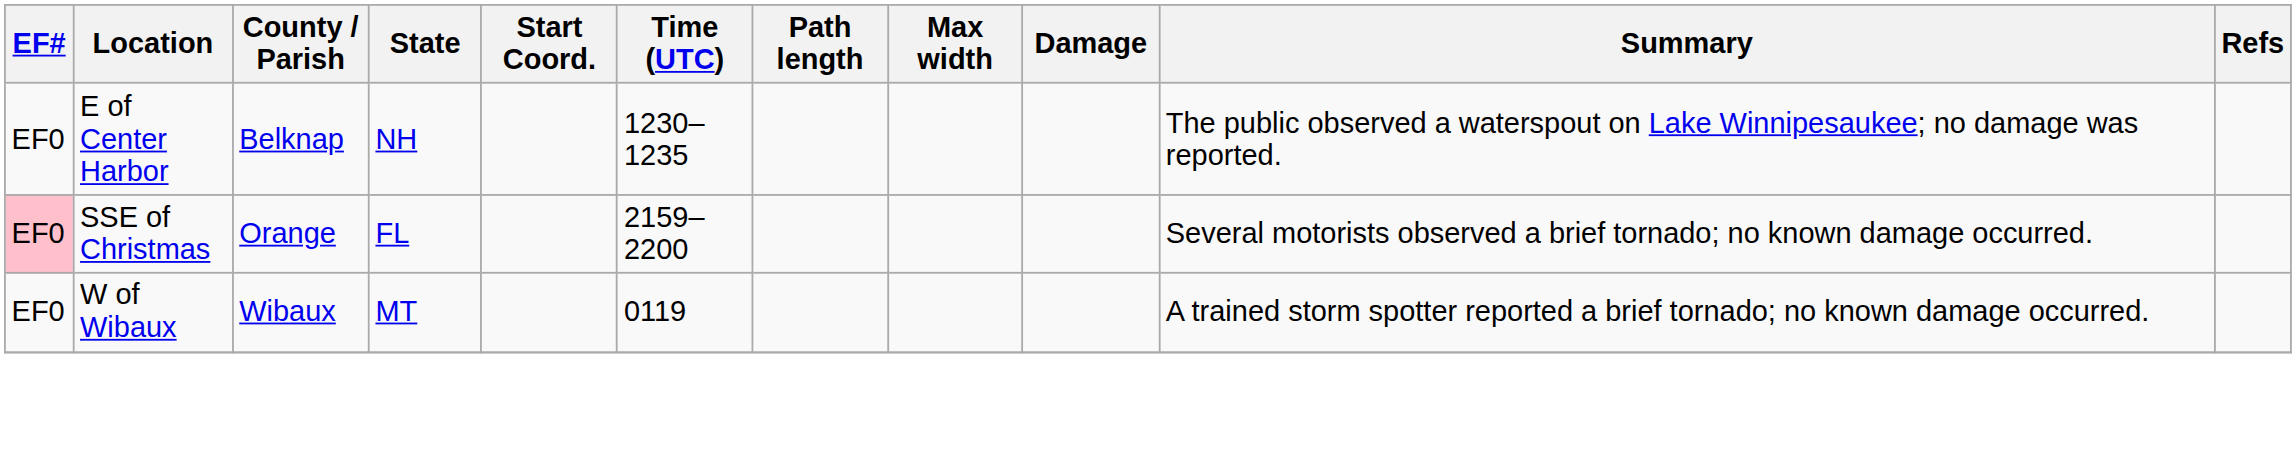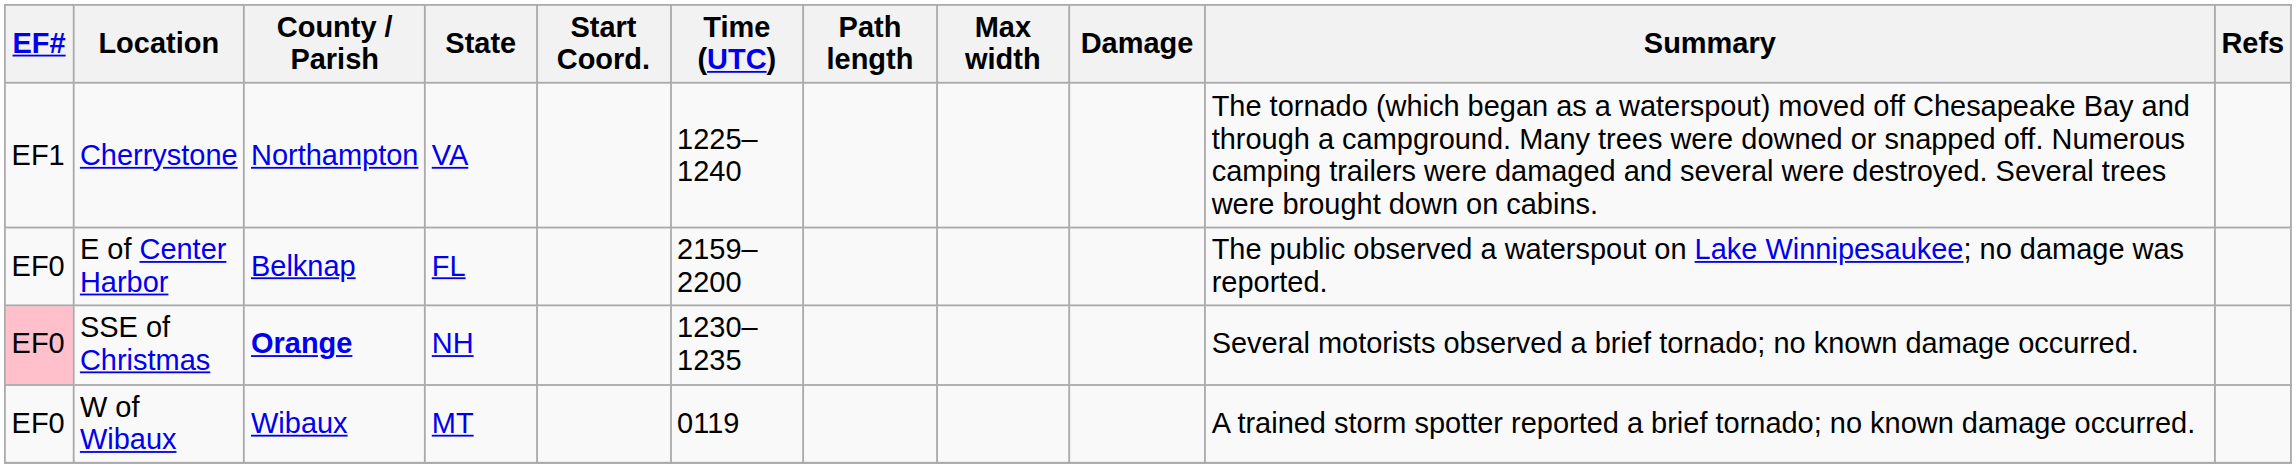+ row: (159, 154)
(396, 138) NH -> (449, 265) FL
(664, 138) 1230–1235 -> (717, 265) 2159–2200
(288, 233) normal -> (302, 344) bold
(392, 233) FL -> (453, 344) NH
(664, 233) 2159–2200 -> (717, 344) 1230–1235
